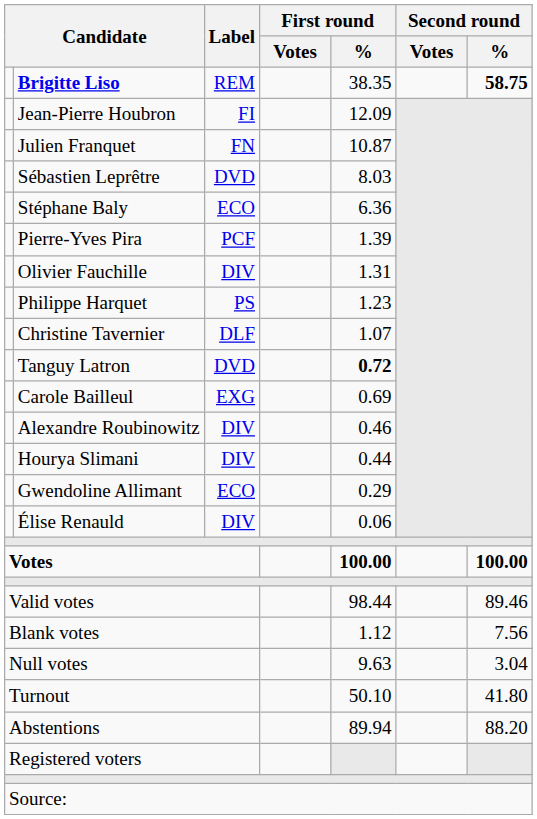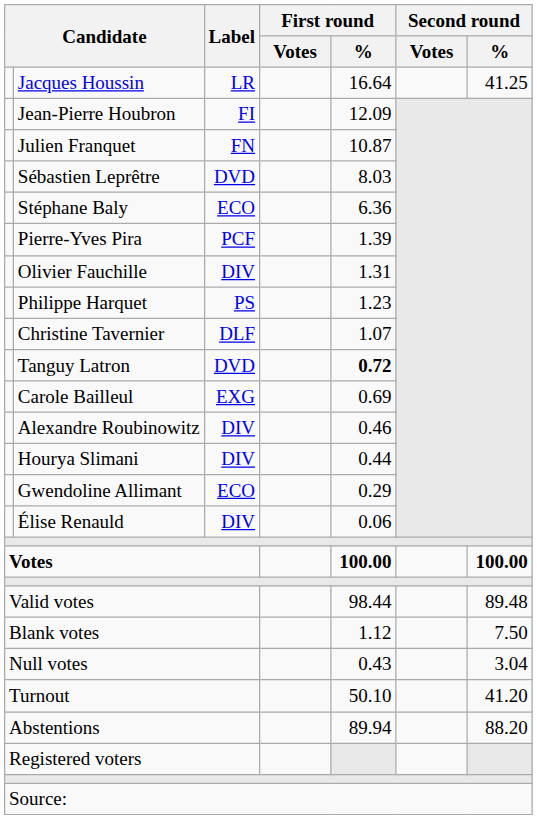- row: (69, 83)
+ row: (81, 83)
(506, 601) 89.46 -> (506, 601) 89.48
(511, 633) 7.56 -> (511, 633) 7.50
(375, 664) 9.63 -> (375, 664) 0.43
(506, 695) 41.80 -> (506, 695) 41.20
